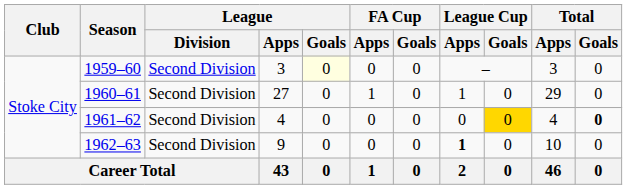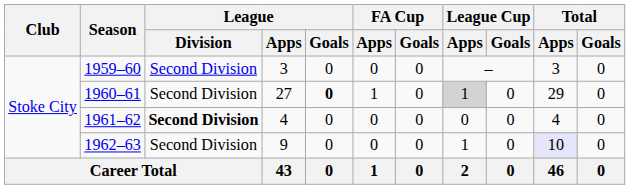(326, 68) lightyellow background -> (329, 68) no background
(326, 94) normal -> (329, 94) bold
(462, 94) no background -> (465, 94) lightgrey background
(202, 119) normal -> (203, 119) bold
(508, 119) gold background -> (510, 119) no background
(598, 119) bold -> (601, 119) normal
(462, 145) bold -> (465, 145) normal
(553, 145) no background -> (556, 145) lavender background
